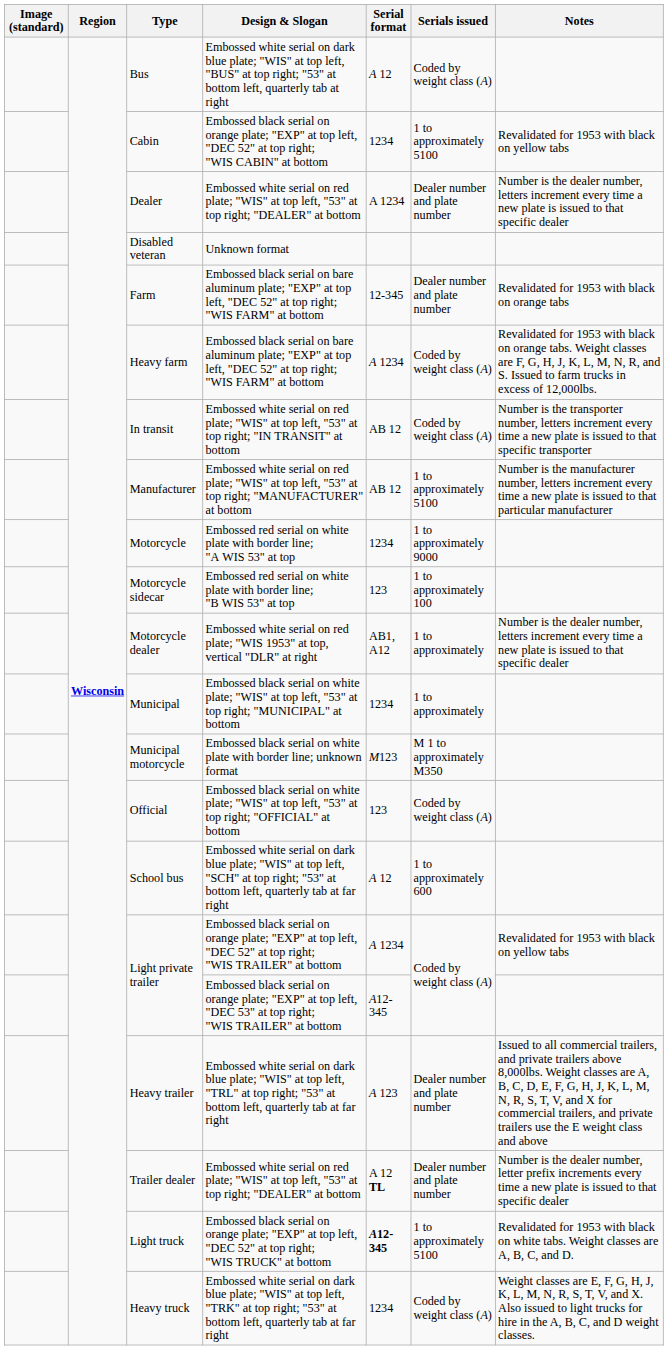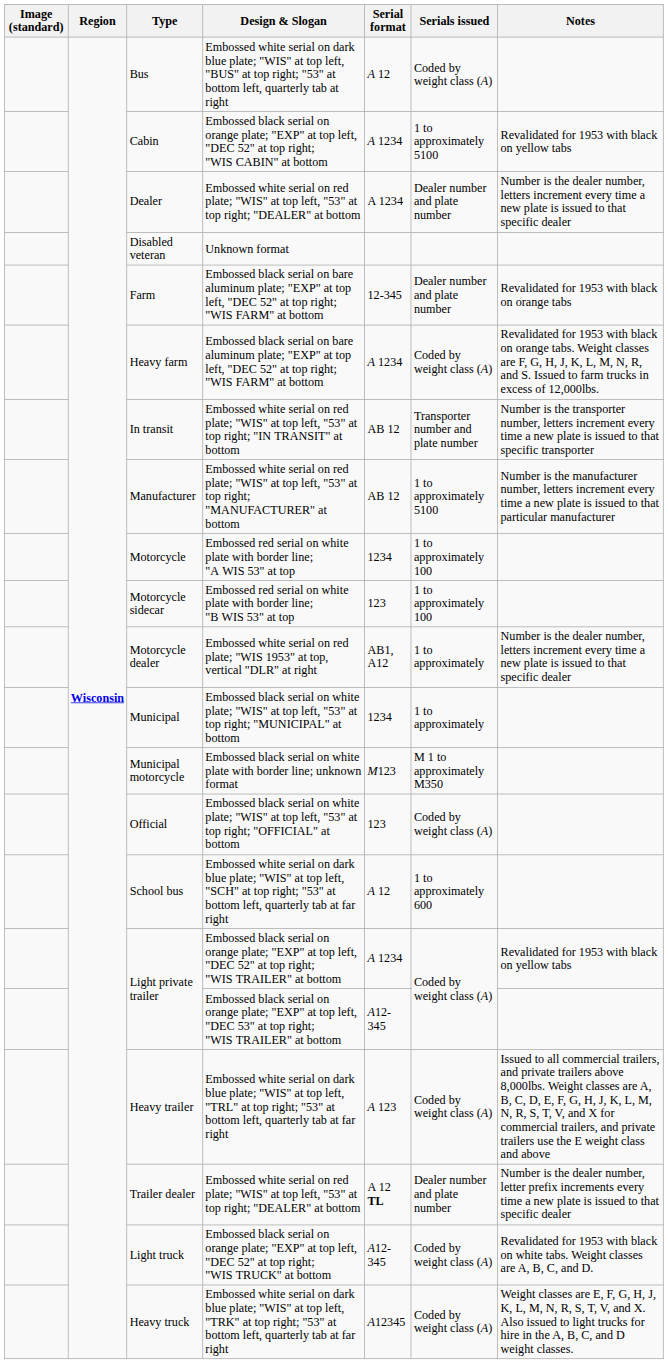(381, 141) 1234 -> (385, 141) A 1234
(453, 429) Coded by weight class (A) -> (446, 429) Transporter number and plate number
(449, 543) 1 to approximately 9000 -> (449, 557) 1 to approximately 100
(450, 1093) Dealer number and plate number -> (453, 1106) Coded by weight class (A)
(381, 1241) bold -> (379, 1254) normal
(449, 1241) 1 to approximately 5100 -> (453, 1254) Coded by weight class (A)
(381, 1308) 1234 -> (386, 1322) A12345
